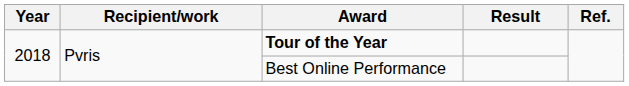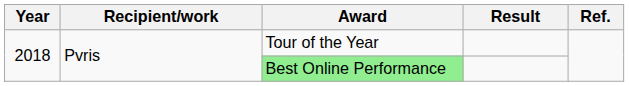(326, 42) bold -> (322, 42) normal
(356, 68) no background -> (356, 68) lightgreen background
